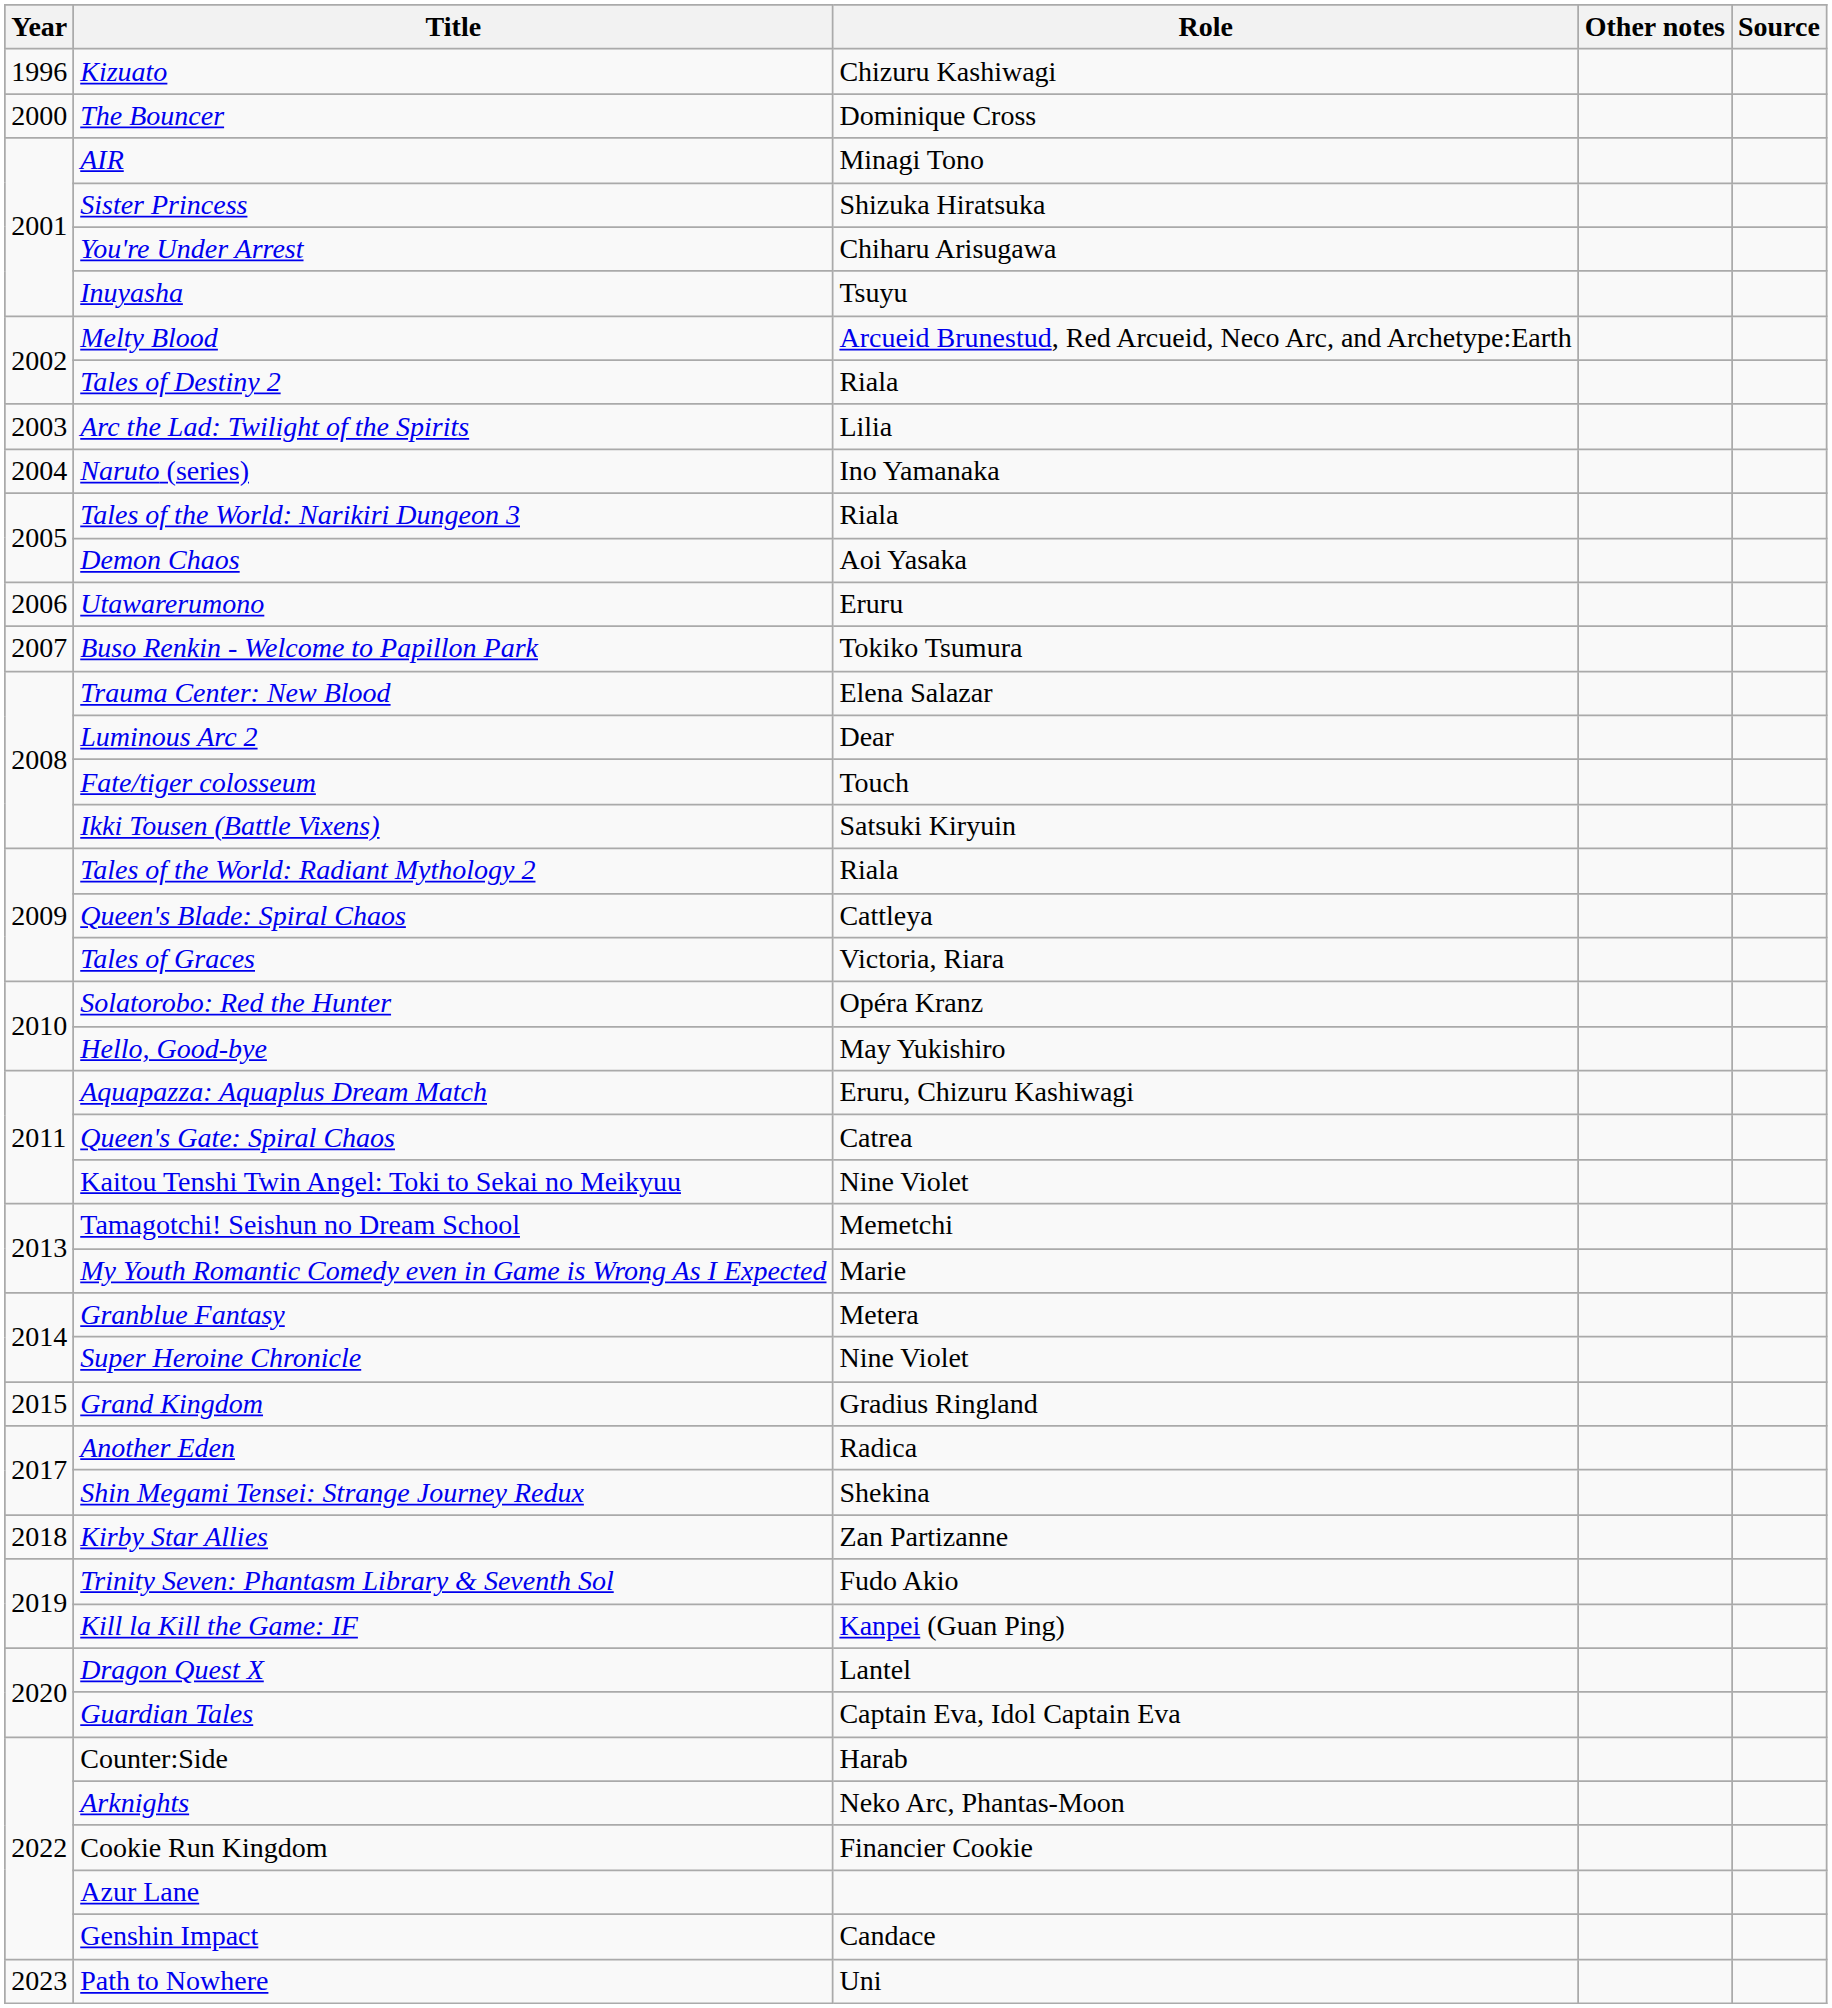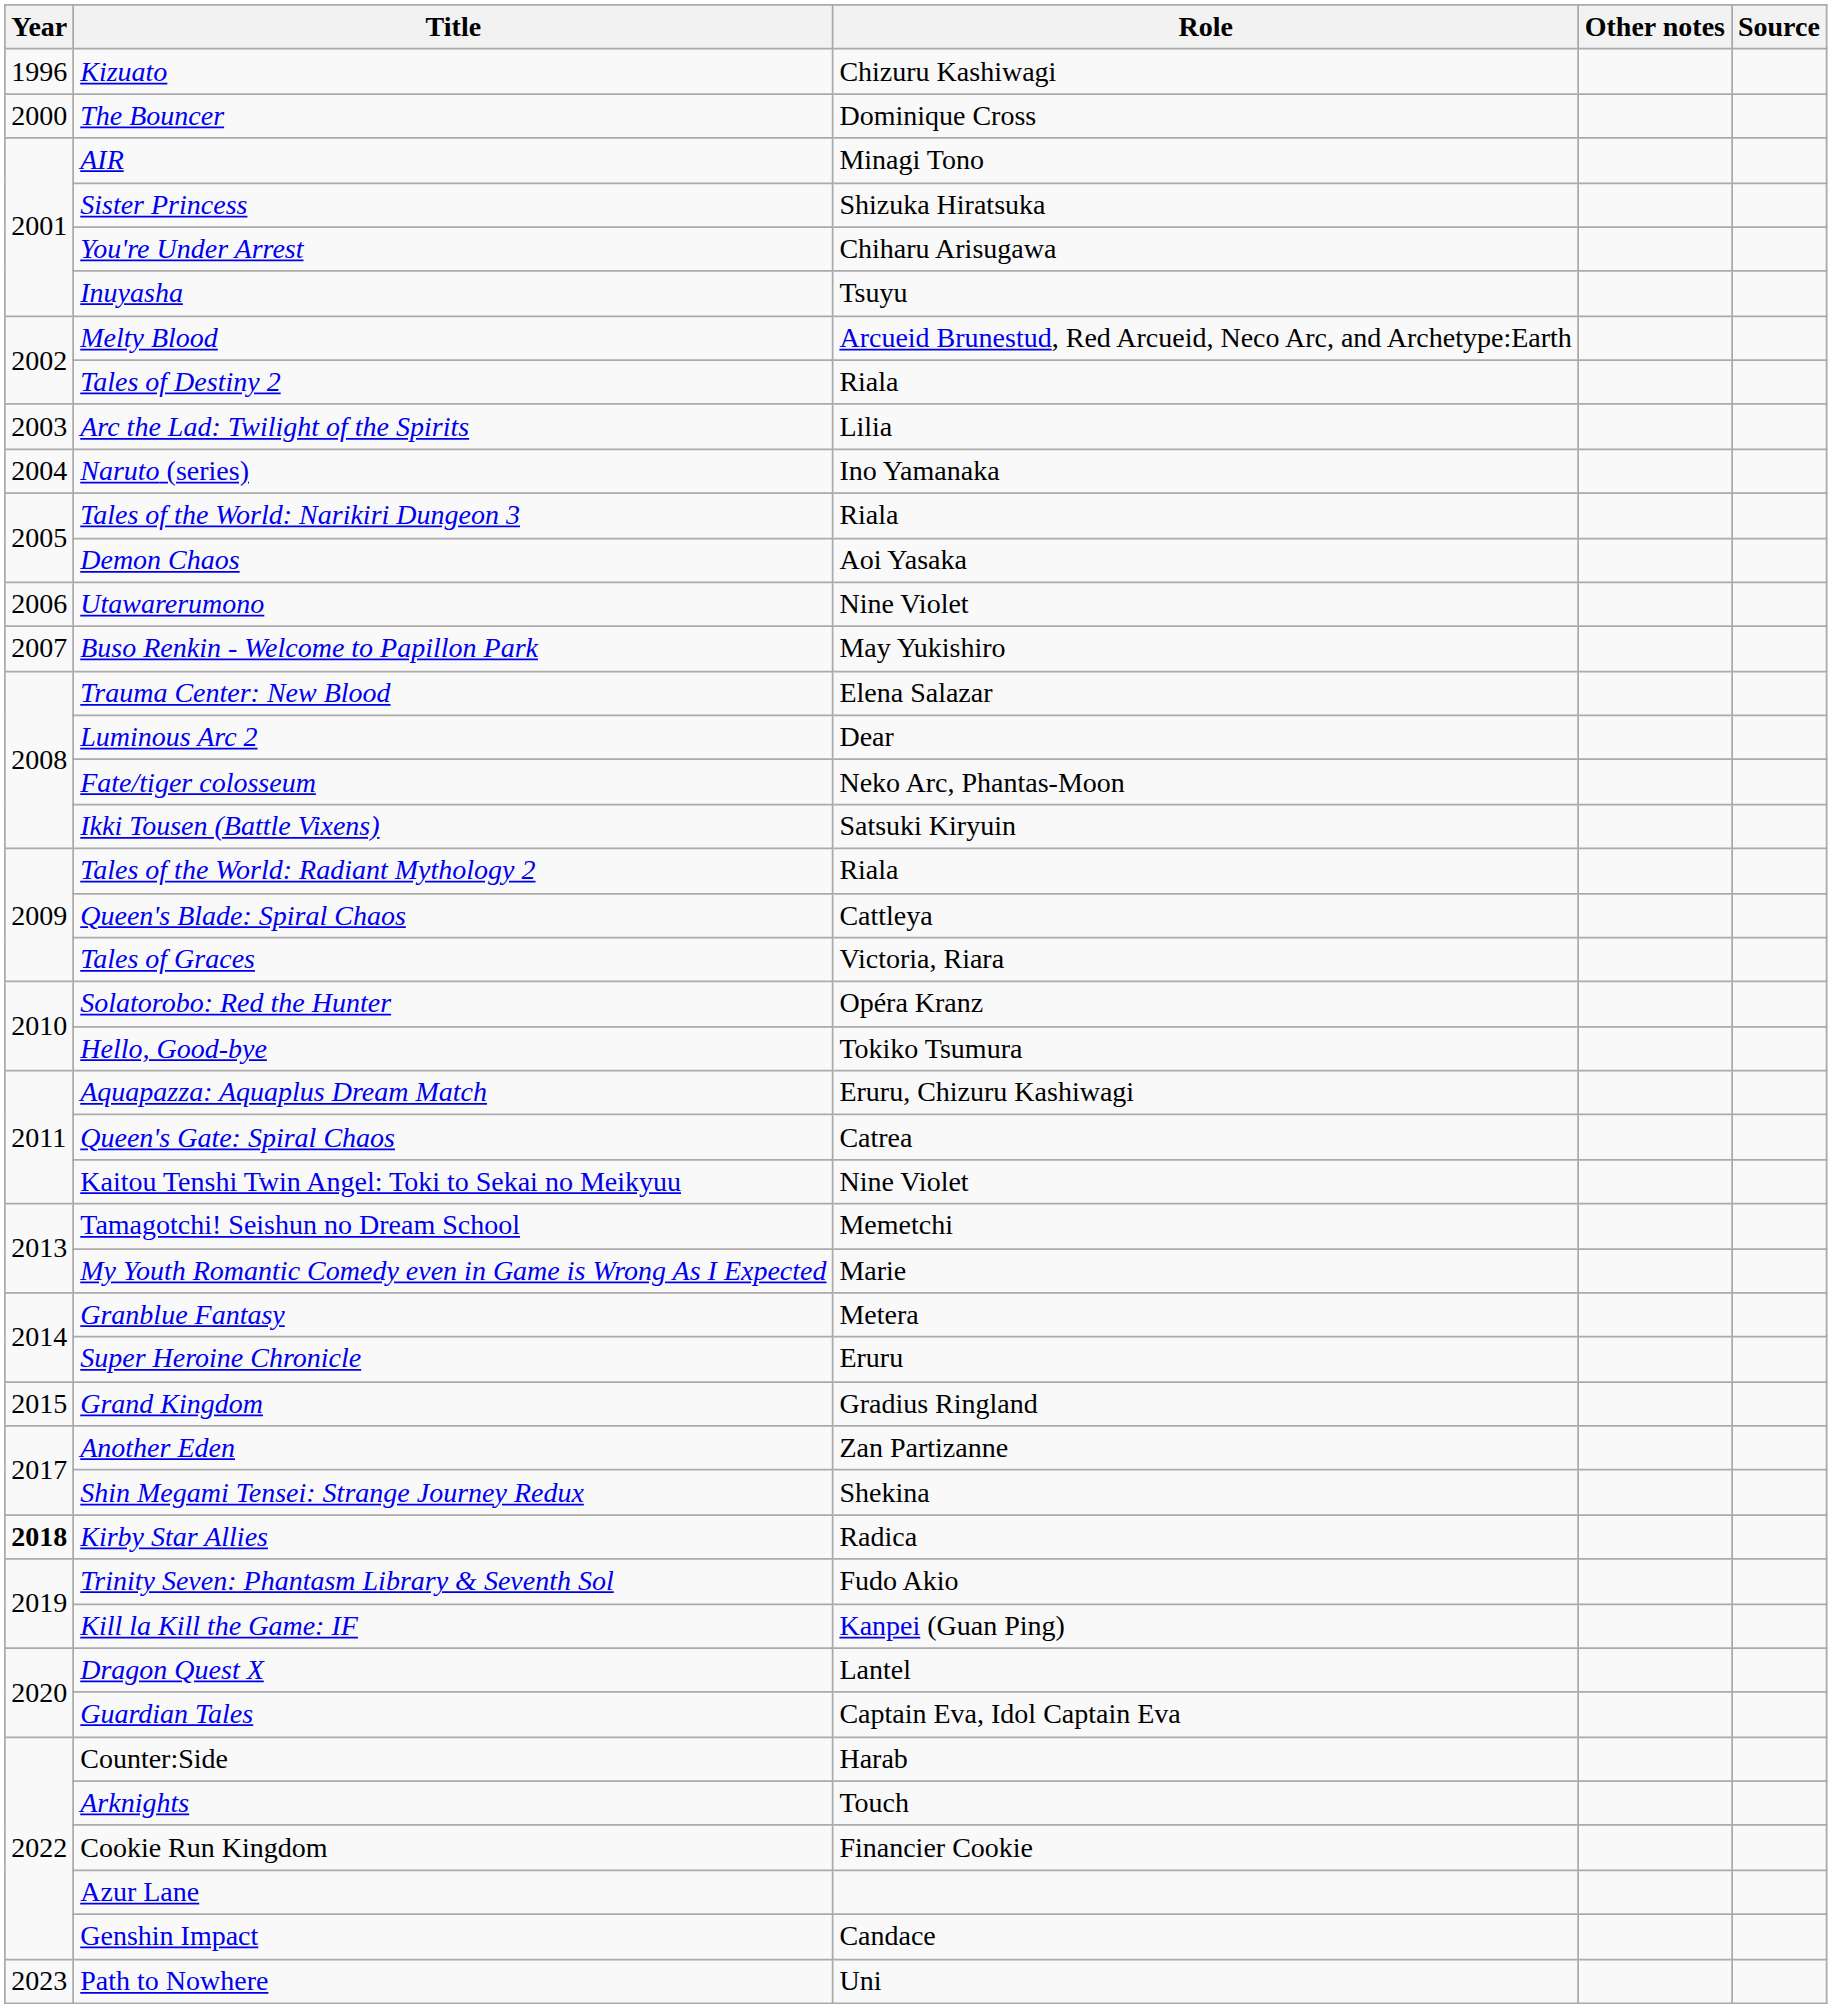(871, 603) Eruru -> (904, 603) Nine Violet
(931, 648) Tokiko Tsumura -> (923, 648) May Yukishiro
(874, 781) Touch -> (982, 781) Neko Arc, Phantas-Moon
(923, 1048) May Yukishiro -> (931, 1048) Tokiko Tsumura
(904, 1358) Nine Violet -> (871, 1358) Eruru
(878, 1447) Radica -> (924, 1447) Zan Partizanne
(39, 1536) normal -> (39, 1536) bold
(924, 1536) Zan Partizanne -> (878, 1536) Radica
(982, 1802) Neko Arc, Phantas-Moon -> (874, 1802) Touch
